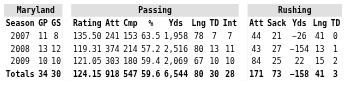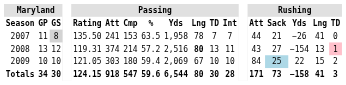(56, 36) no background -> (56, 36) lightgrey background
(199, 49) normal -> (199, 49) bold
(335, 49) no background -> (335, 49) pink background
(277, 62) no background -> (277, 62) lightblue background
